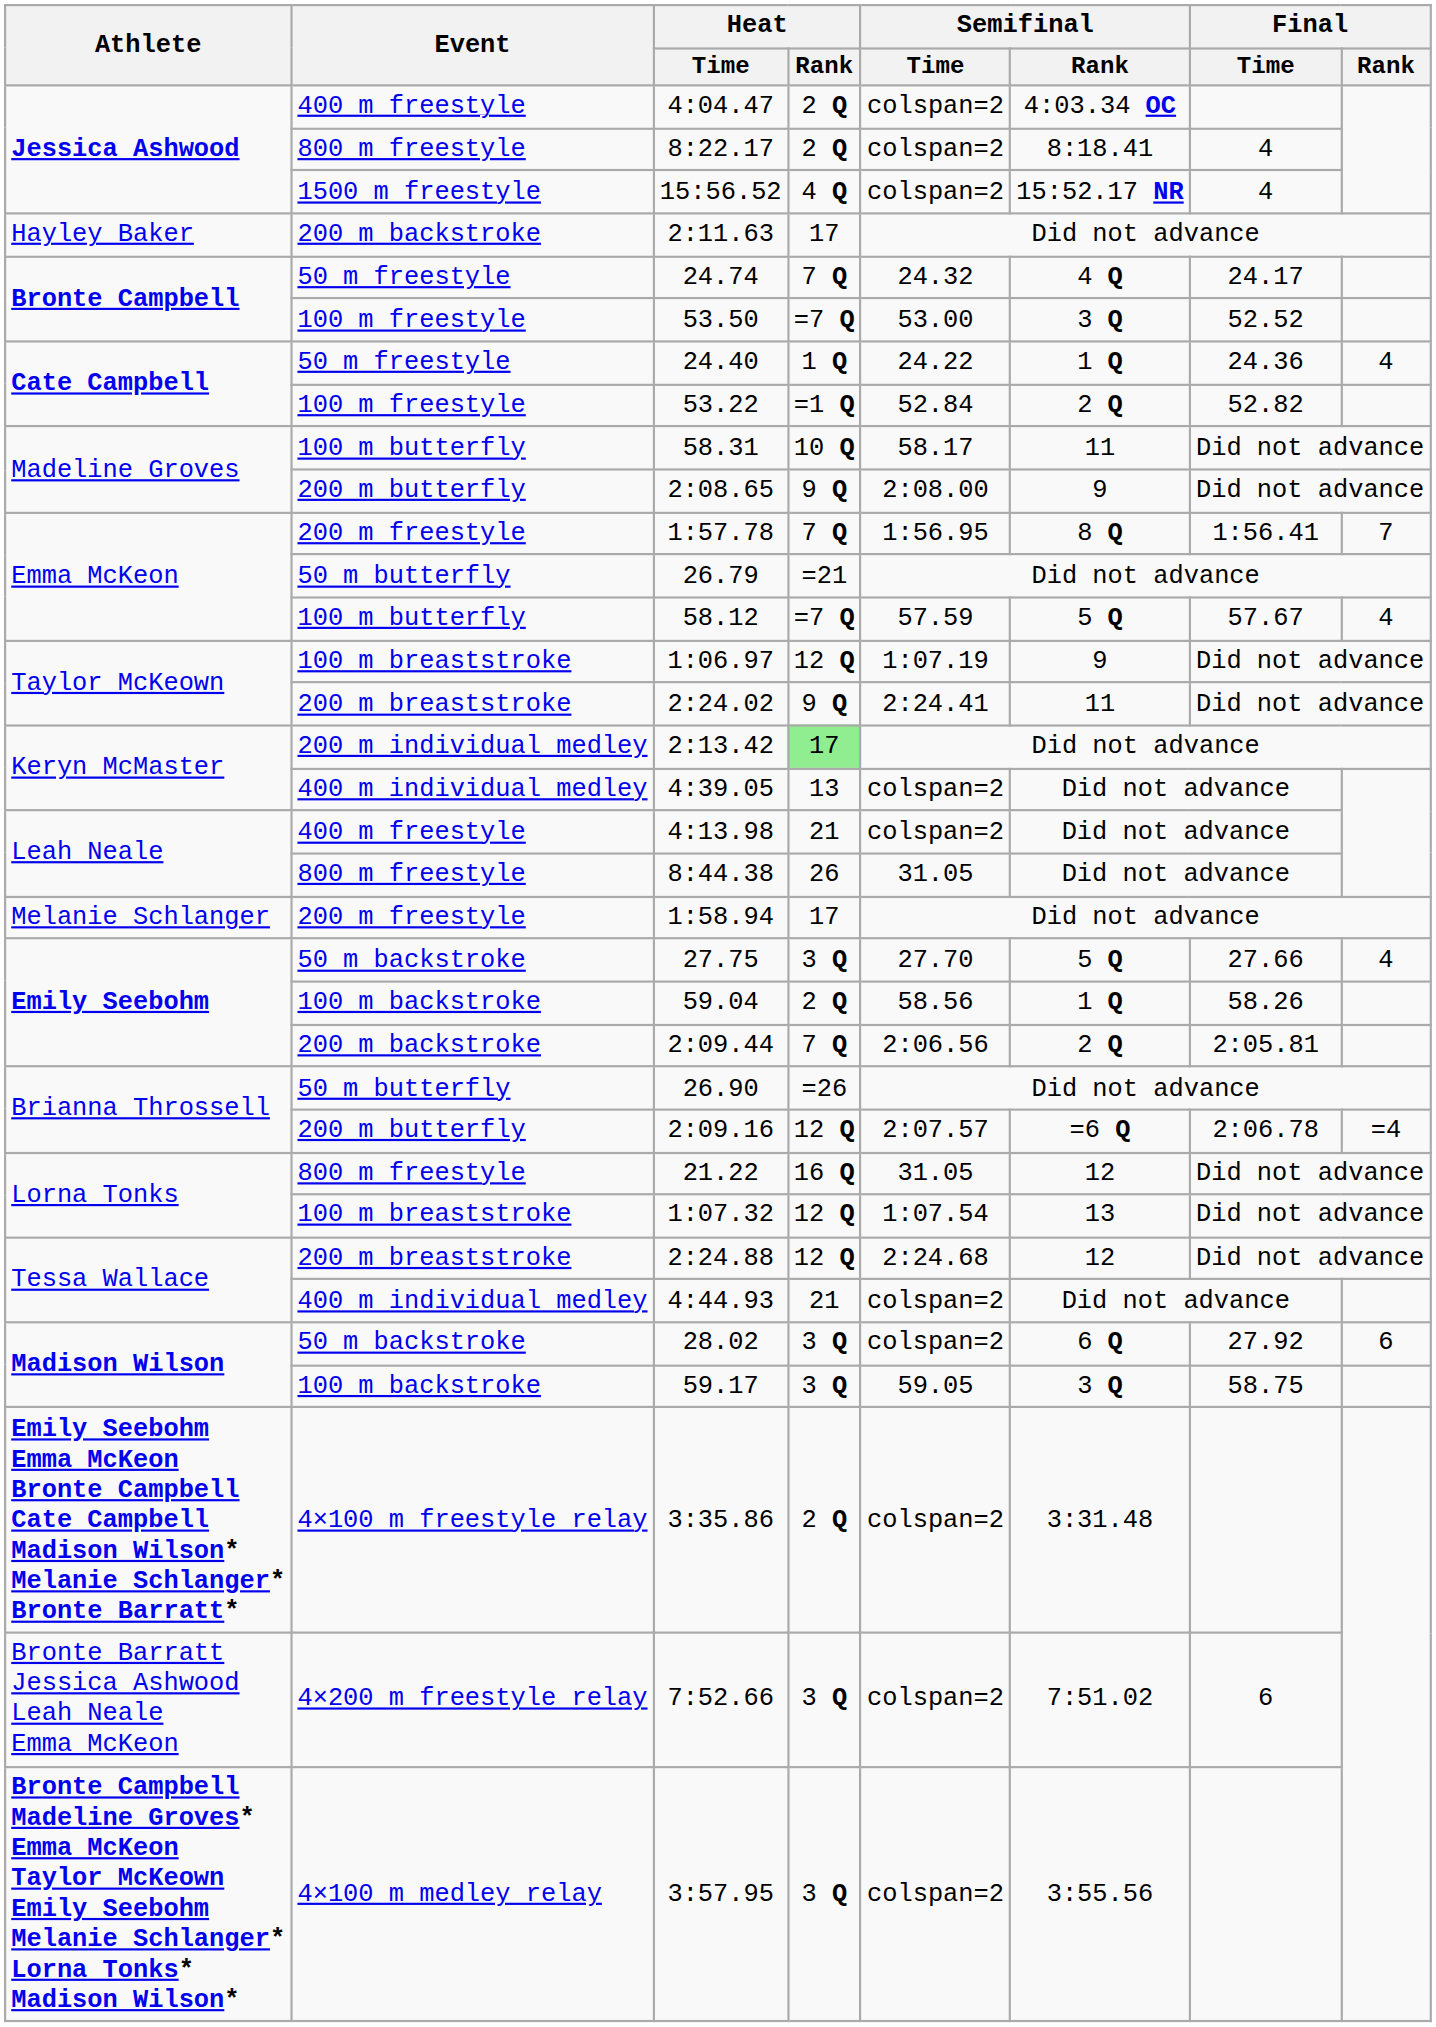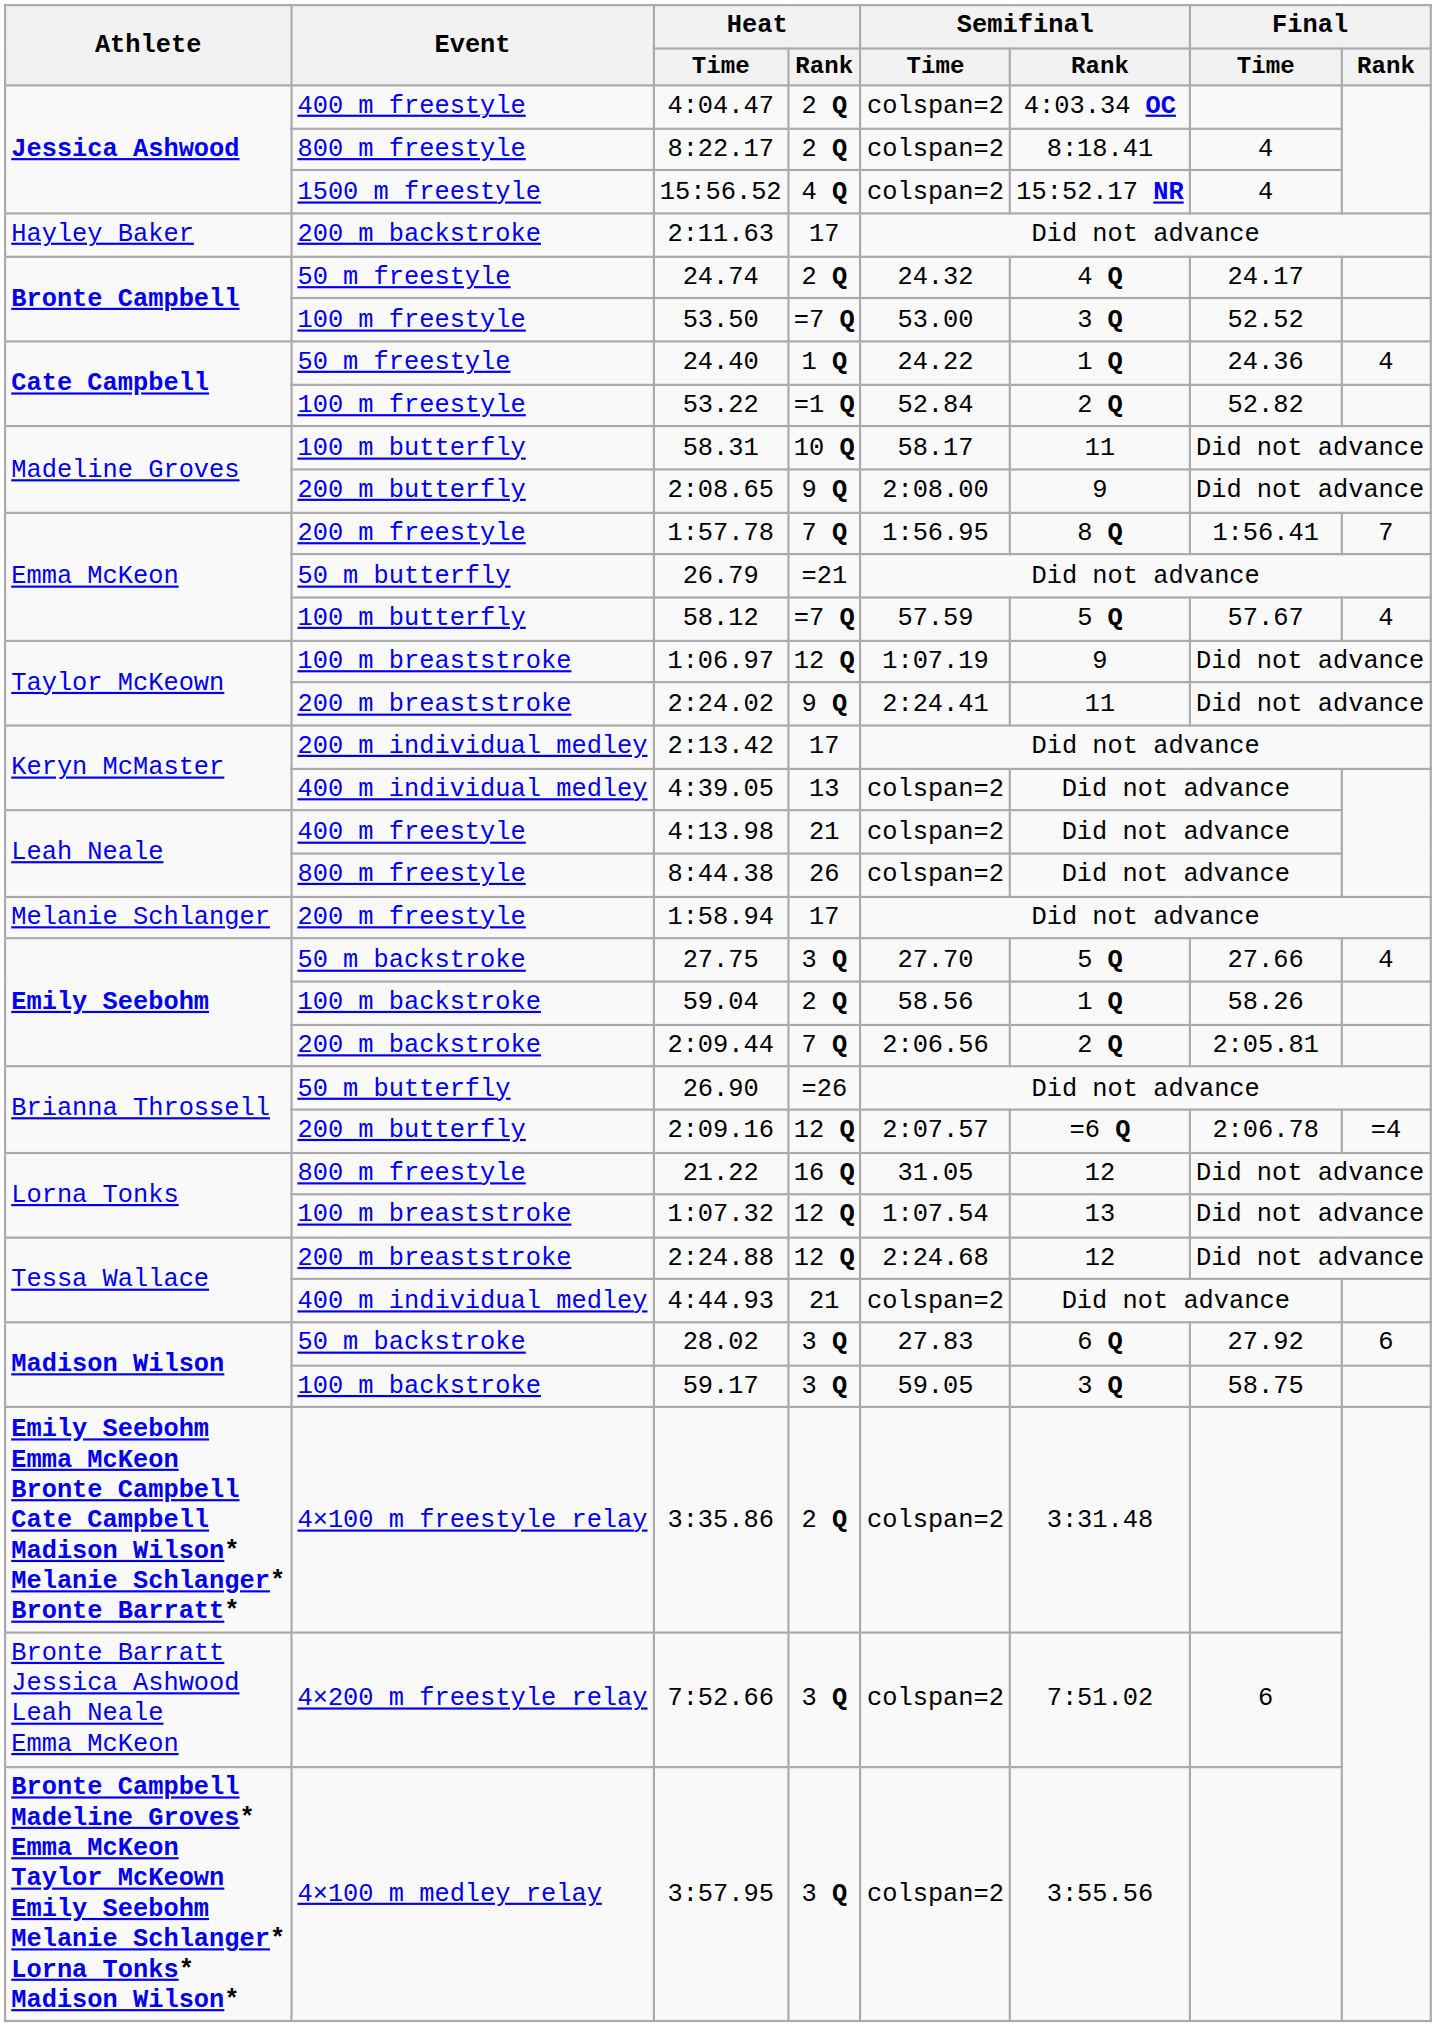(824, 277) 7 Q -> (824, 277) 2 Q
(824, 746) lightgreen background -> (824, 746) no background
(935, 874) 31.05 -> (936, 874) colspan=2
(936, 1344) colspan=2 -> (935, 1344) 27.83
